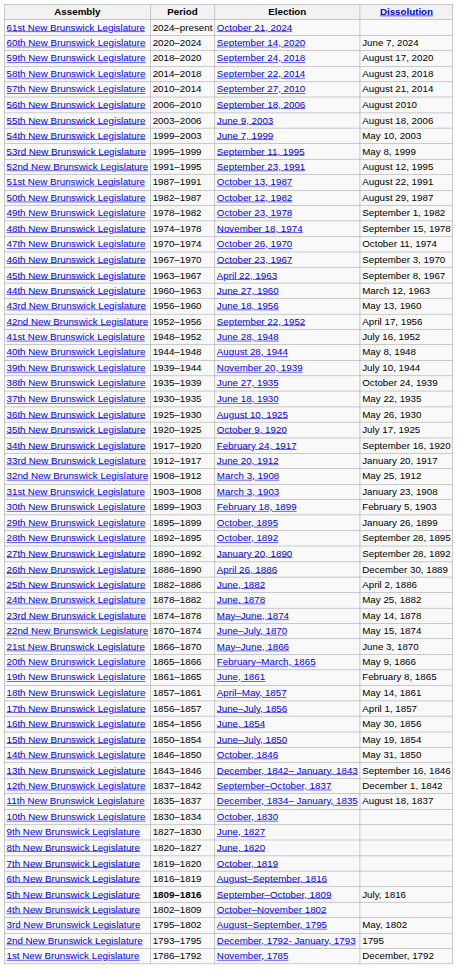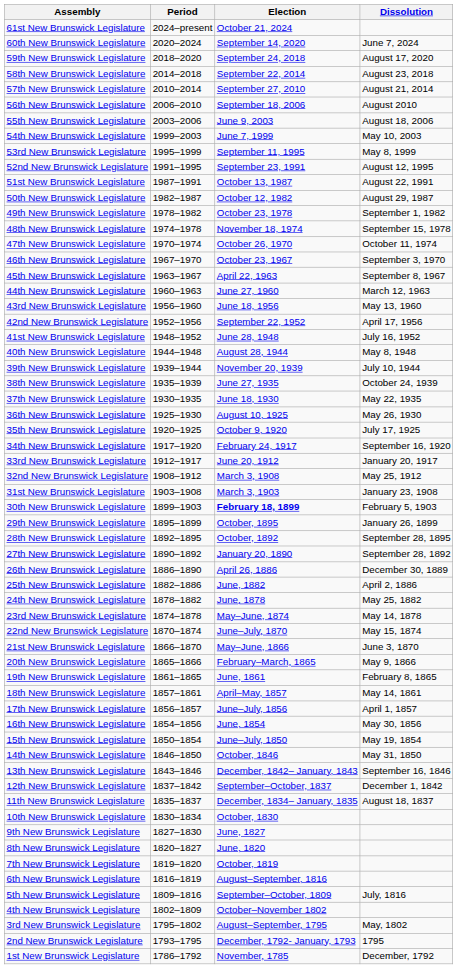(257, 507) normal -> (258, 507) bold
(177, 894) bold -> (177, 894) normal
